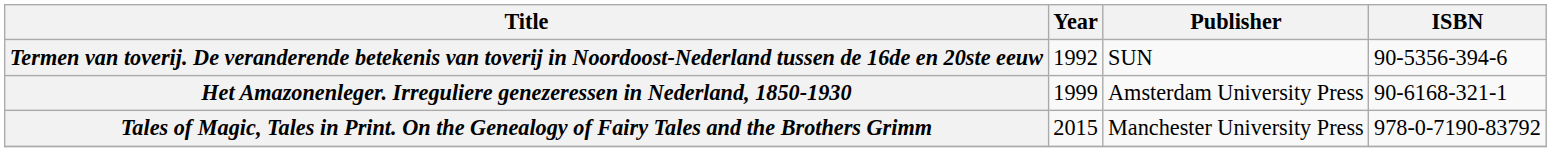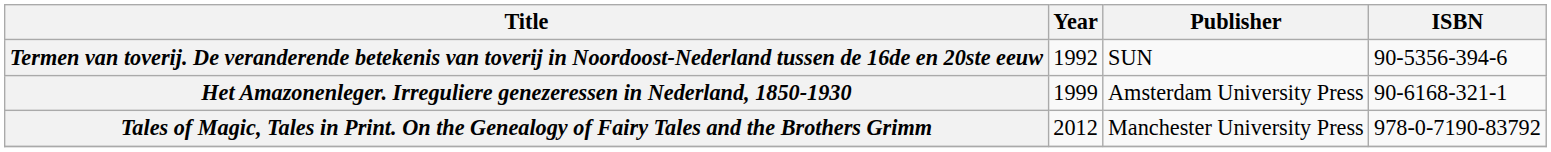(1076, 127) 2015 -> (1076, 127) 2012
